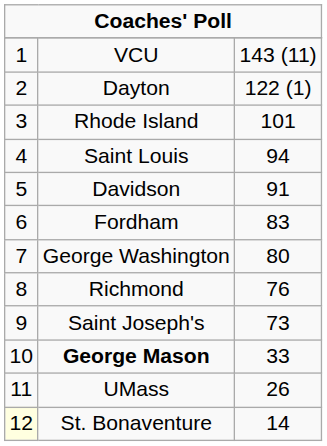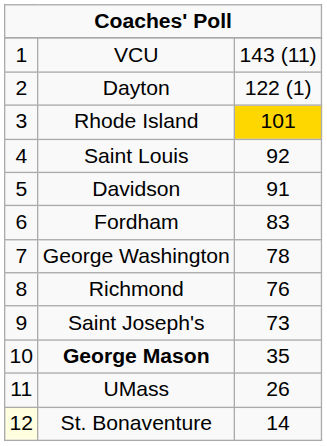(278, 121) no background -> (278, 121) gold background
(278, 155) 94 -> (278, 155) 92
(278, 255) 80 -> (278, 255) 78
(278, 356) 33 -> (278, 356) 35
